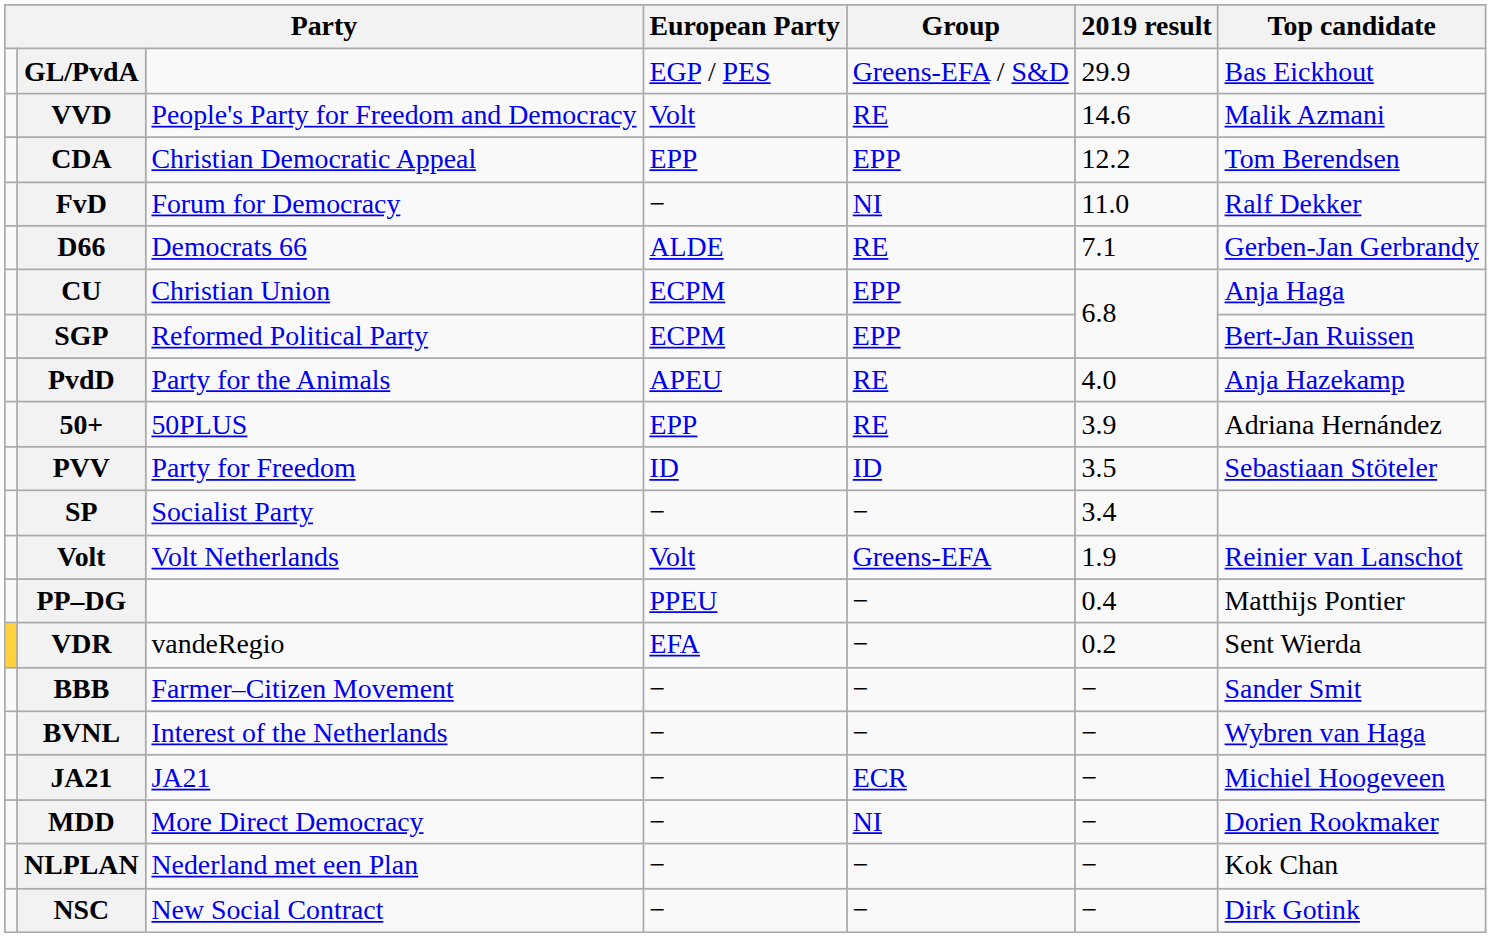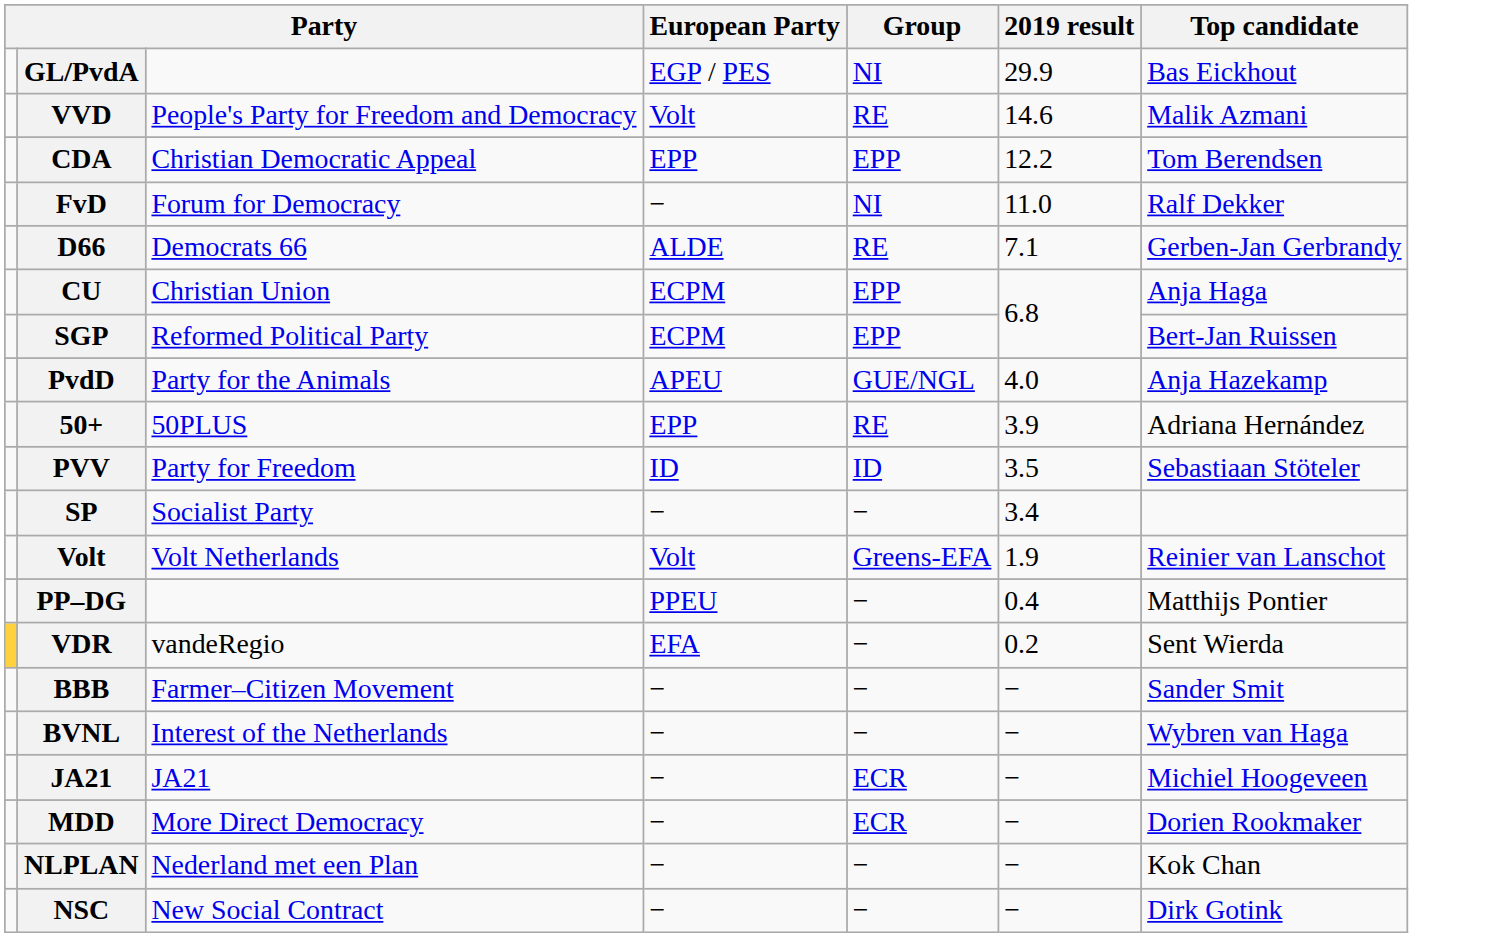(961, 70) Greens-EFA / S&D -> (867, 70) NI
(871, 379) RE -> (914, 379) GUE/NGL
(867, 821) NI -> (880, 821) ECR
